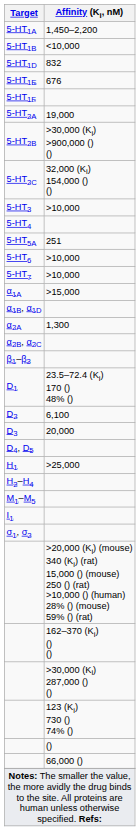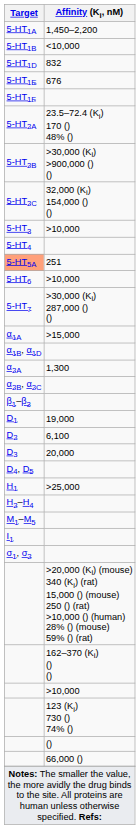(60, 114) 19,000 -> (75, 125) 23.5–72.4 (Ki) 170 () 48% ()
(22, 241) no background -> (22, 262) lightsalmon background
(63, 275) >10,000 -> (71, 307) >30,000 (Ki) 287,000 () ()
(75, 387) 23.5–72.4 (Ki) 170 () 48% () -> (60, 419) 19,000
(71, 681) >30,000 (Ki) 287,000 () () -> (63, 691) >10,000
